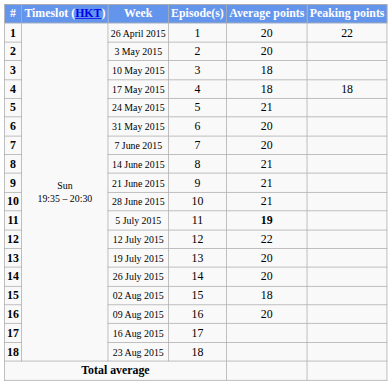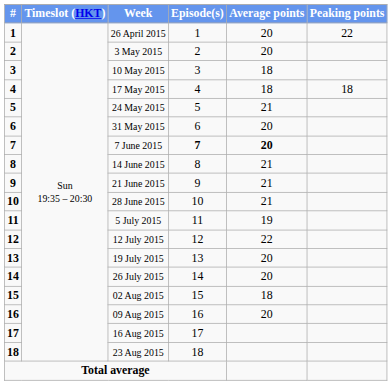(197, 145) normal -> (197, 145) bold
(267, 145) normal -> (267, 145) bold
(267, 220) bold -> (267, 220) normal
